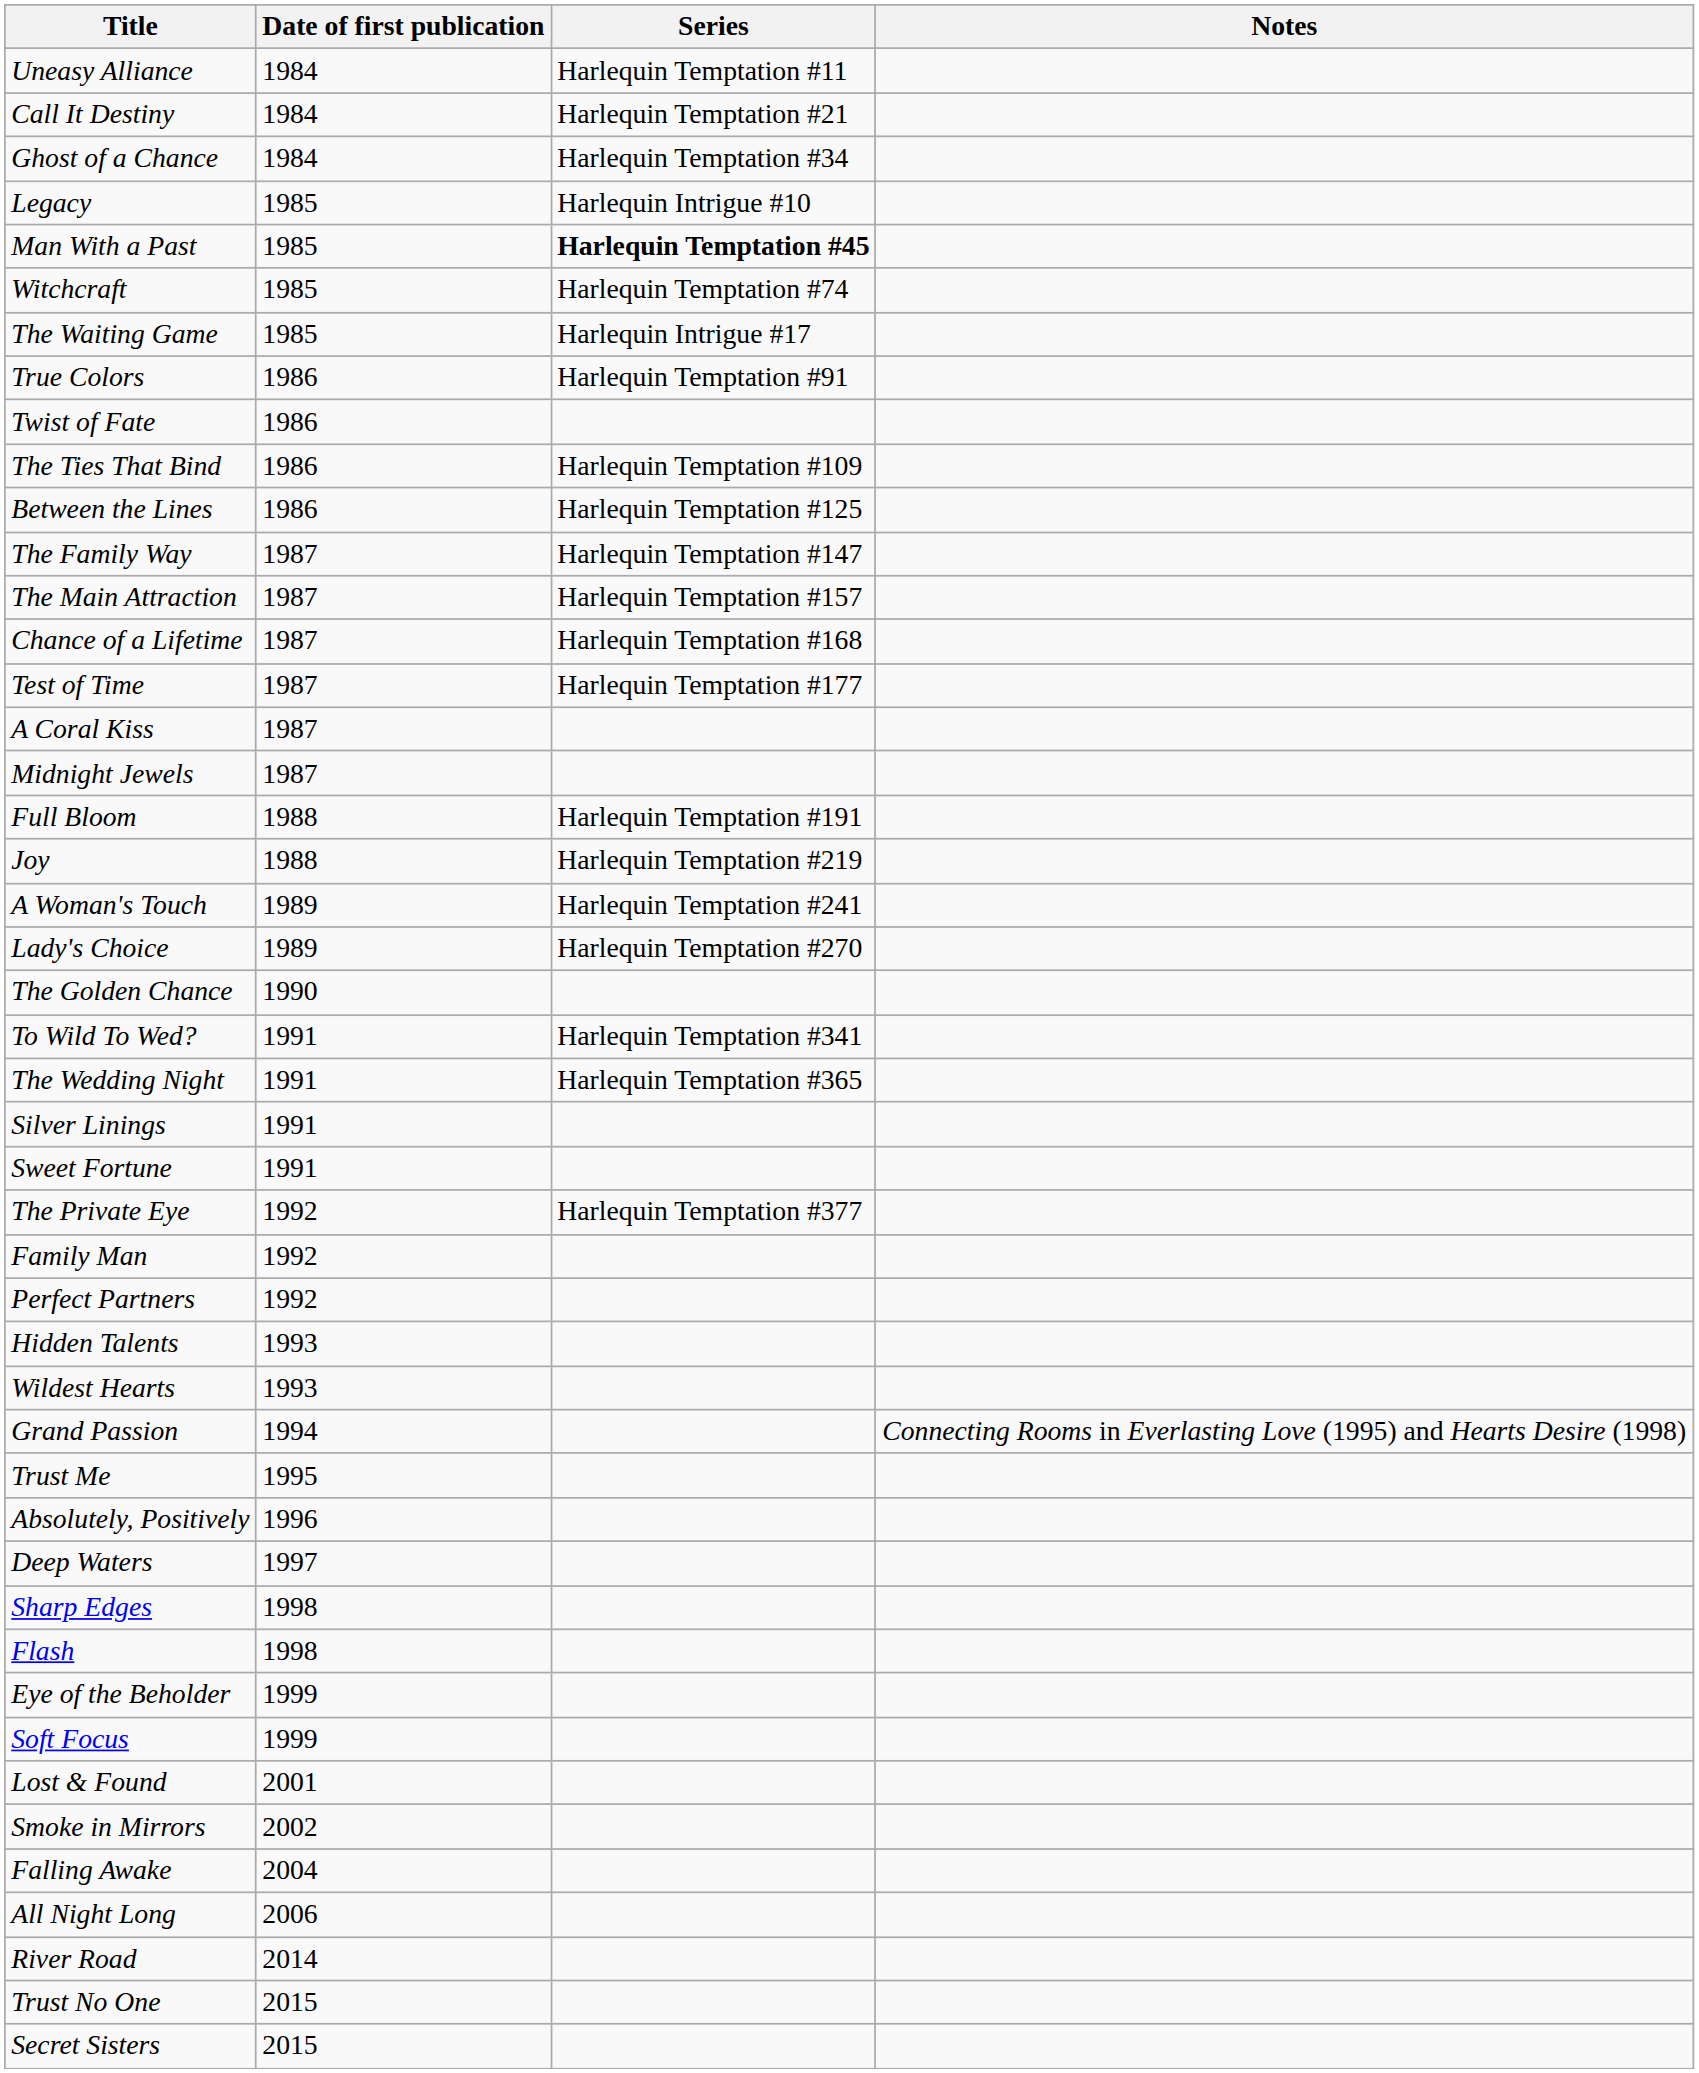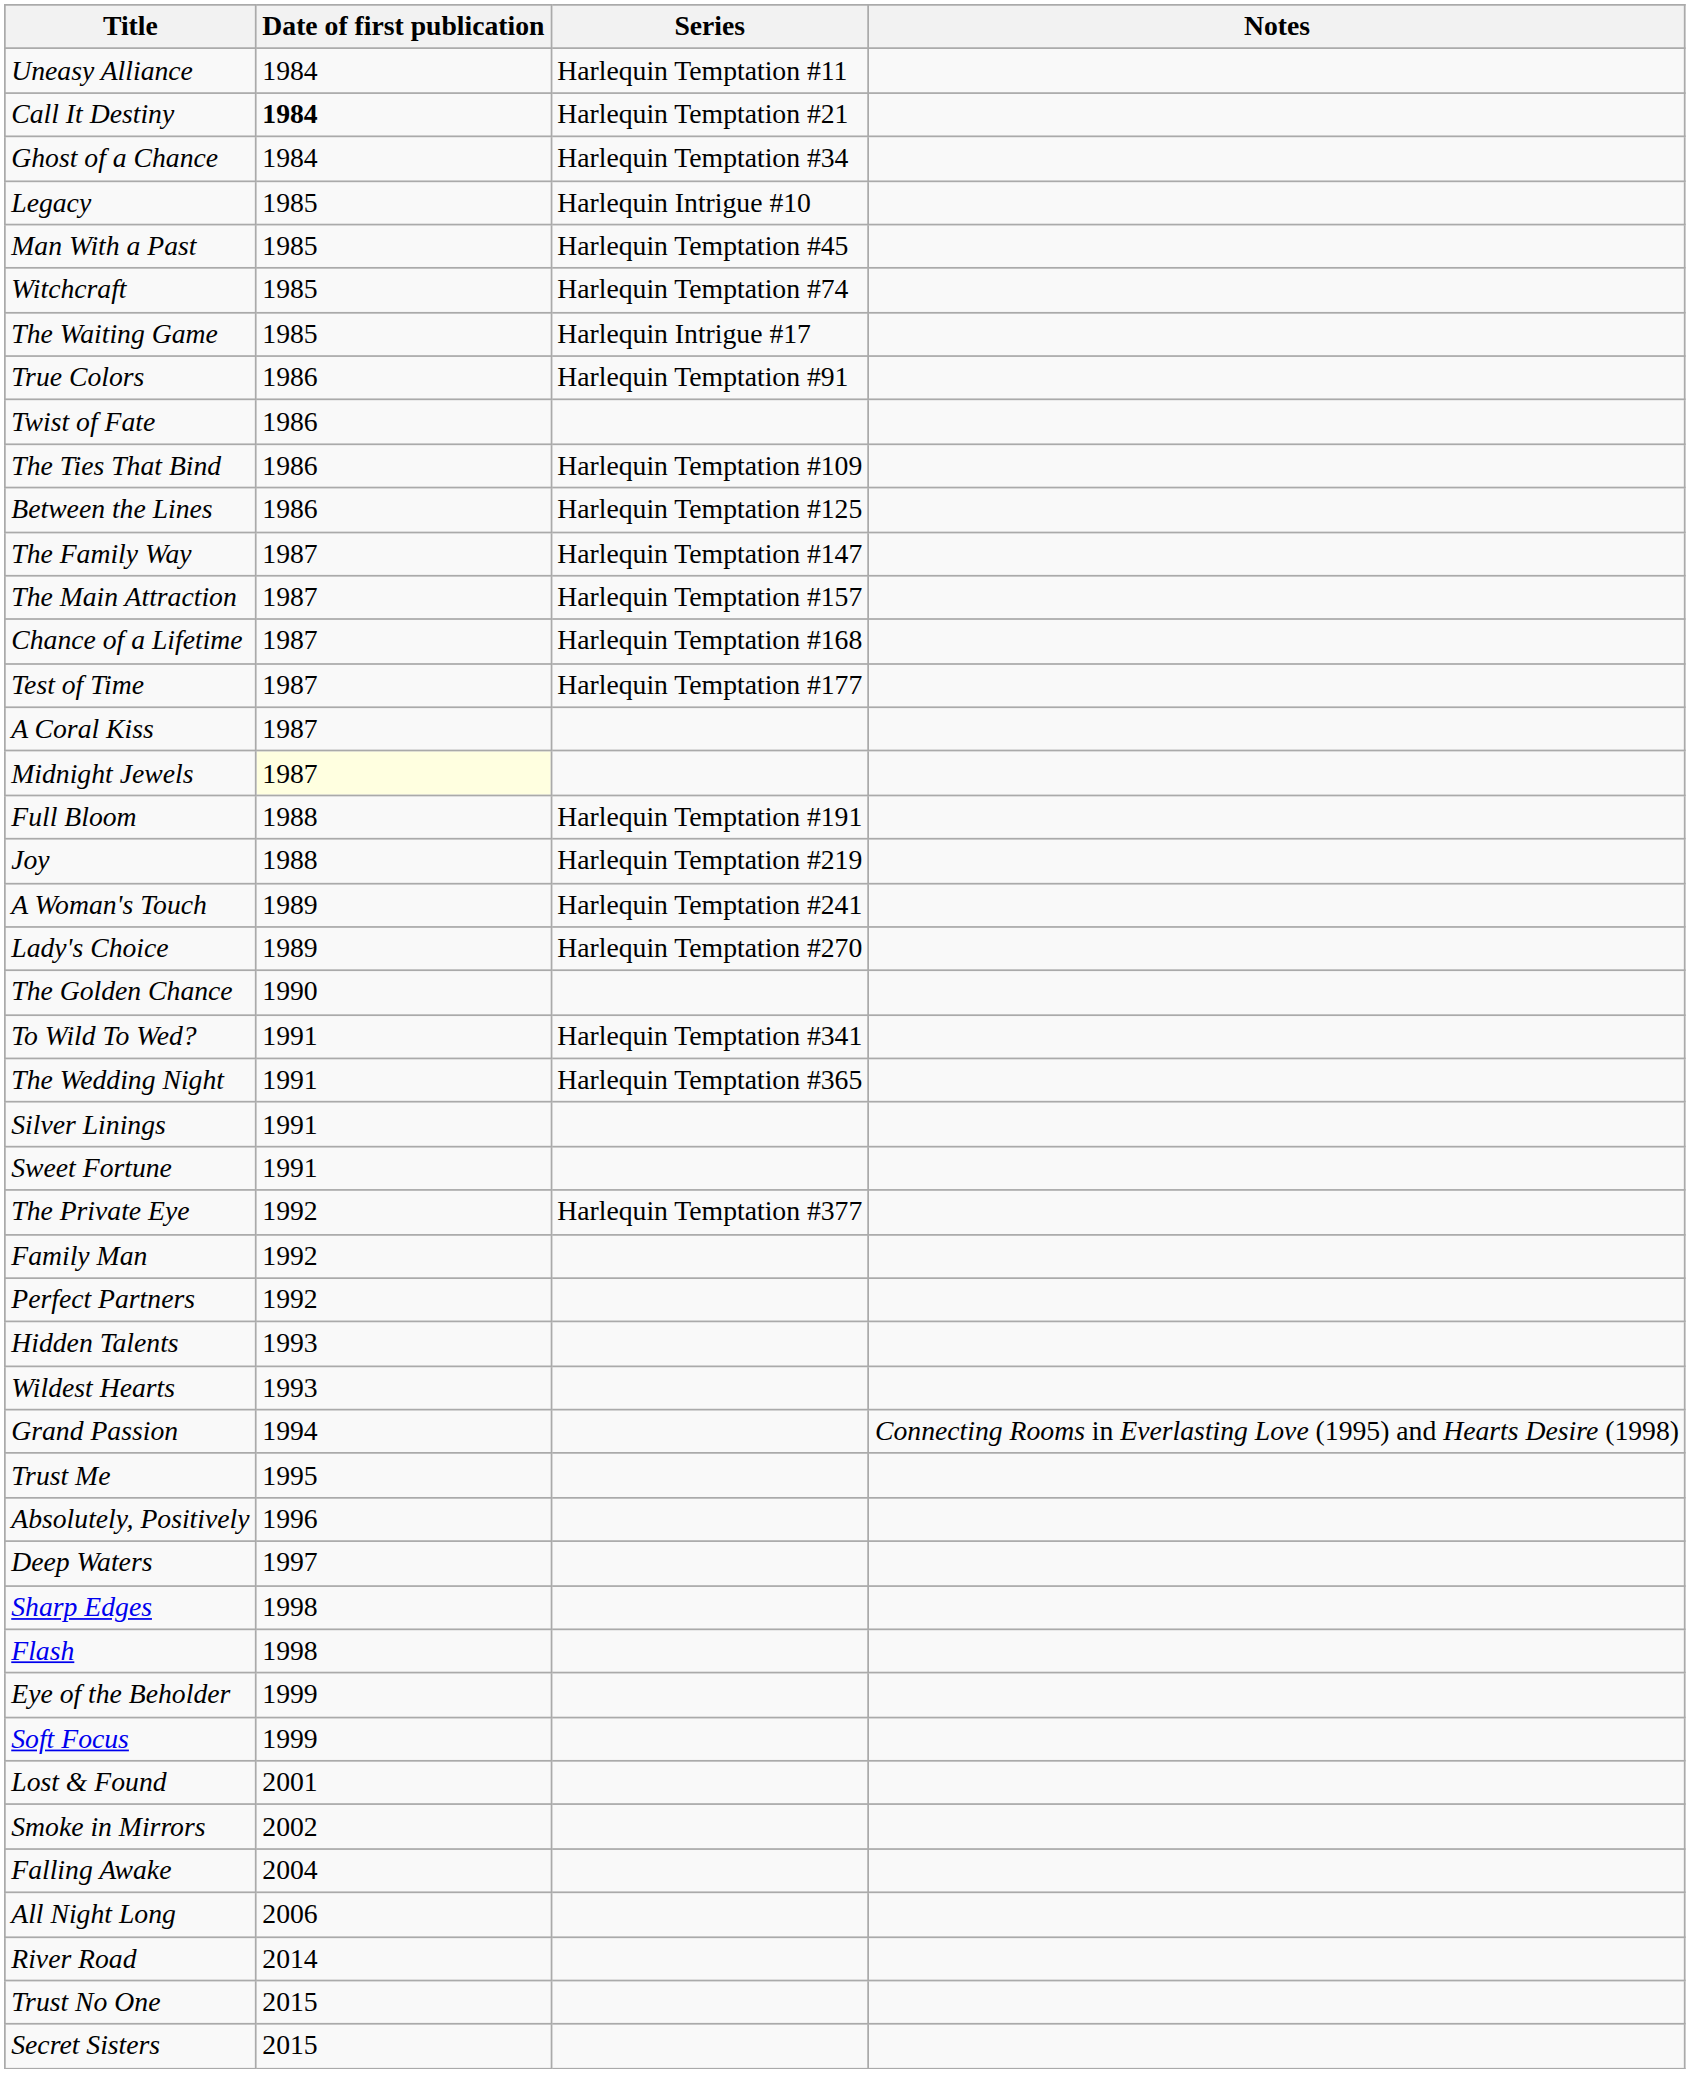(290, 114) normal -> (290, 114) bold
(713, 245) bold -> (703, 245) normal
(290, 772) no background -> (290, 772) lightyellow background
